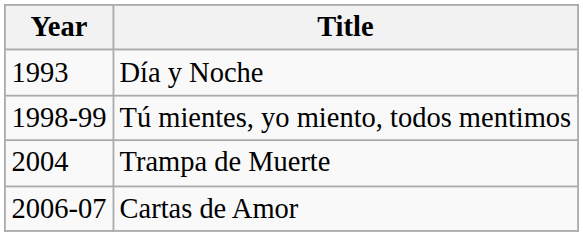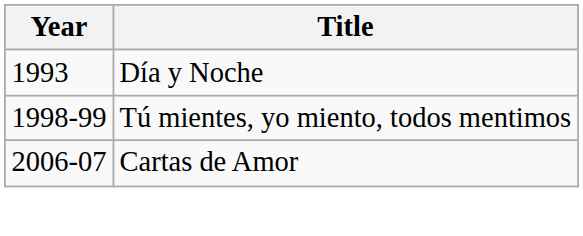- row: (225, 162)
